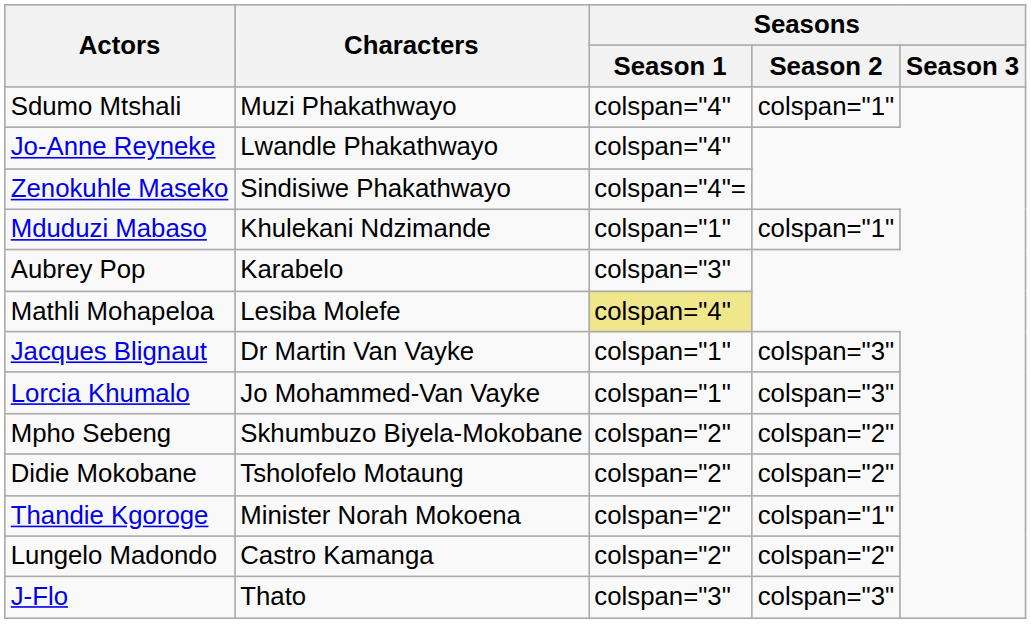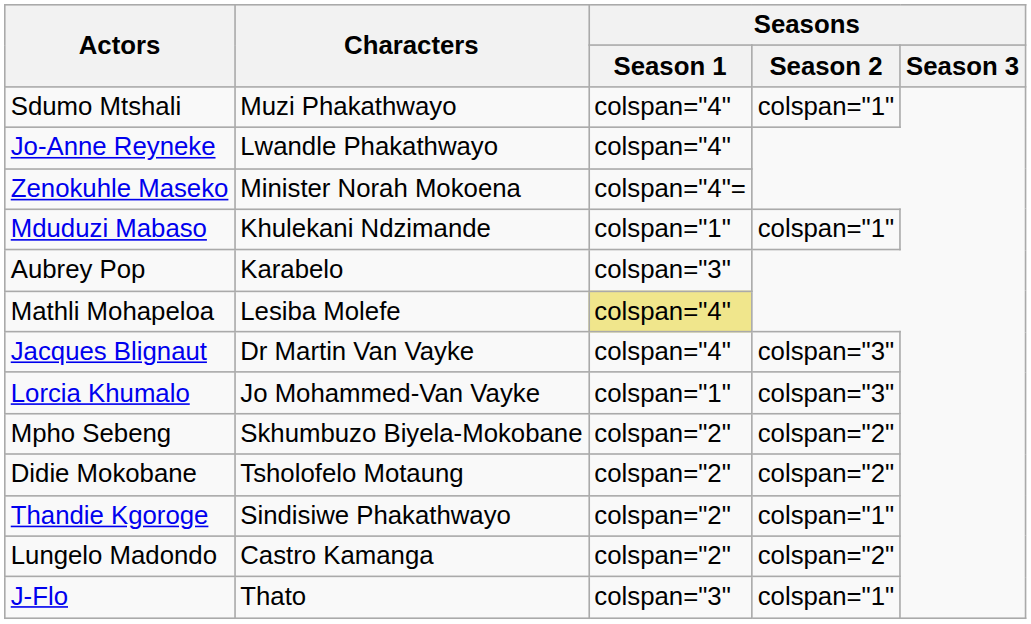(376, 188) Sindisiwe Phakathwayo -> (381, 188) Minister Norah Mokoena
(663, 351) colspan="1" -> (663, 351) colspan="4"
(381, 515) Minister Norah Mokoena -> (376, 515) Sindisiwe Phakathwayo
(826, 596) colspan="3" -> (826, 596) colspan="1"
